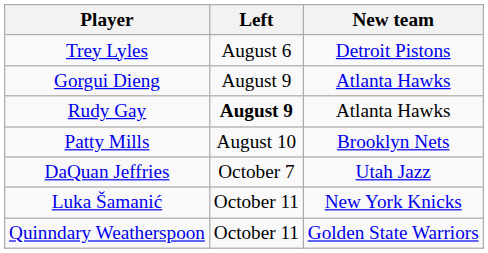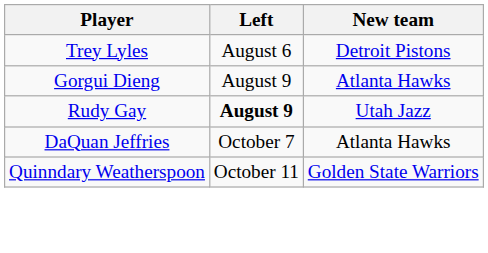(393, 111) Atlanta Hawks -> (393, 111) Utah Jazz
- row: (107, 141)
(393, 171) Utah Jazz -> (393, 141) Atlanta Hawks
- row: (107, 202)
